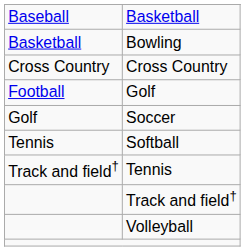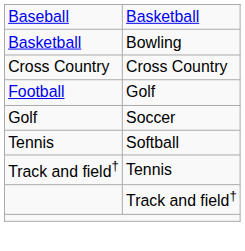- row: (160, 226)
